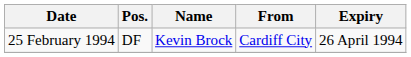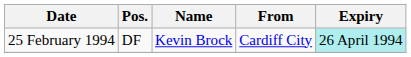(361, 40) no background -> (361, 40) paleturquoise background
